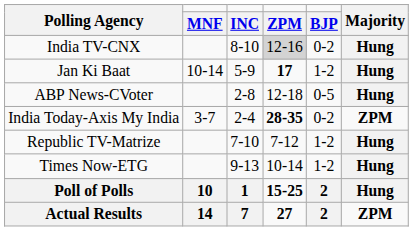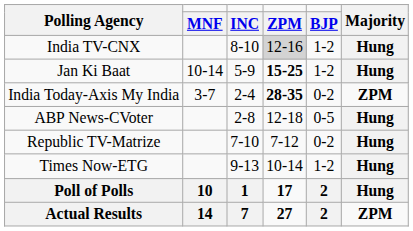(324, 47) 0-2 -> (324, 47) 1-2
(285, 71) 17 -> (285, 71) 15-25
rows swapped: (94, 118) <-> (94, 95)
(324, 142) 1-2 -> (324, 142) 0-2
(285, 190) 15-25 -> (285, 190) 17
